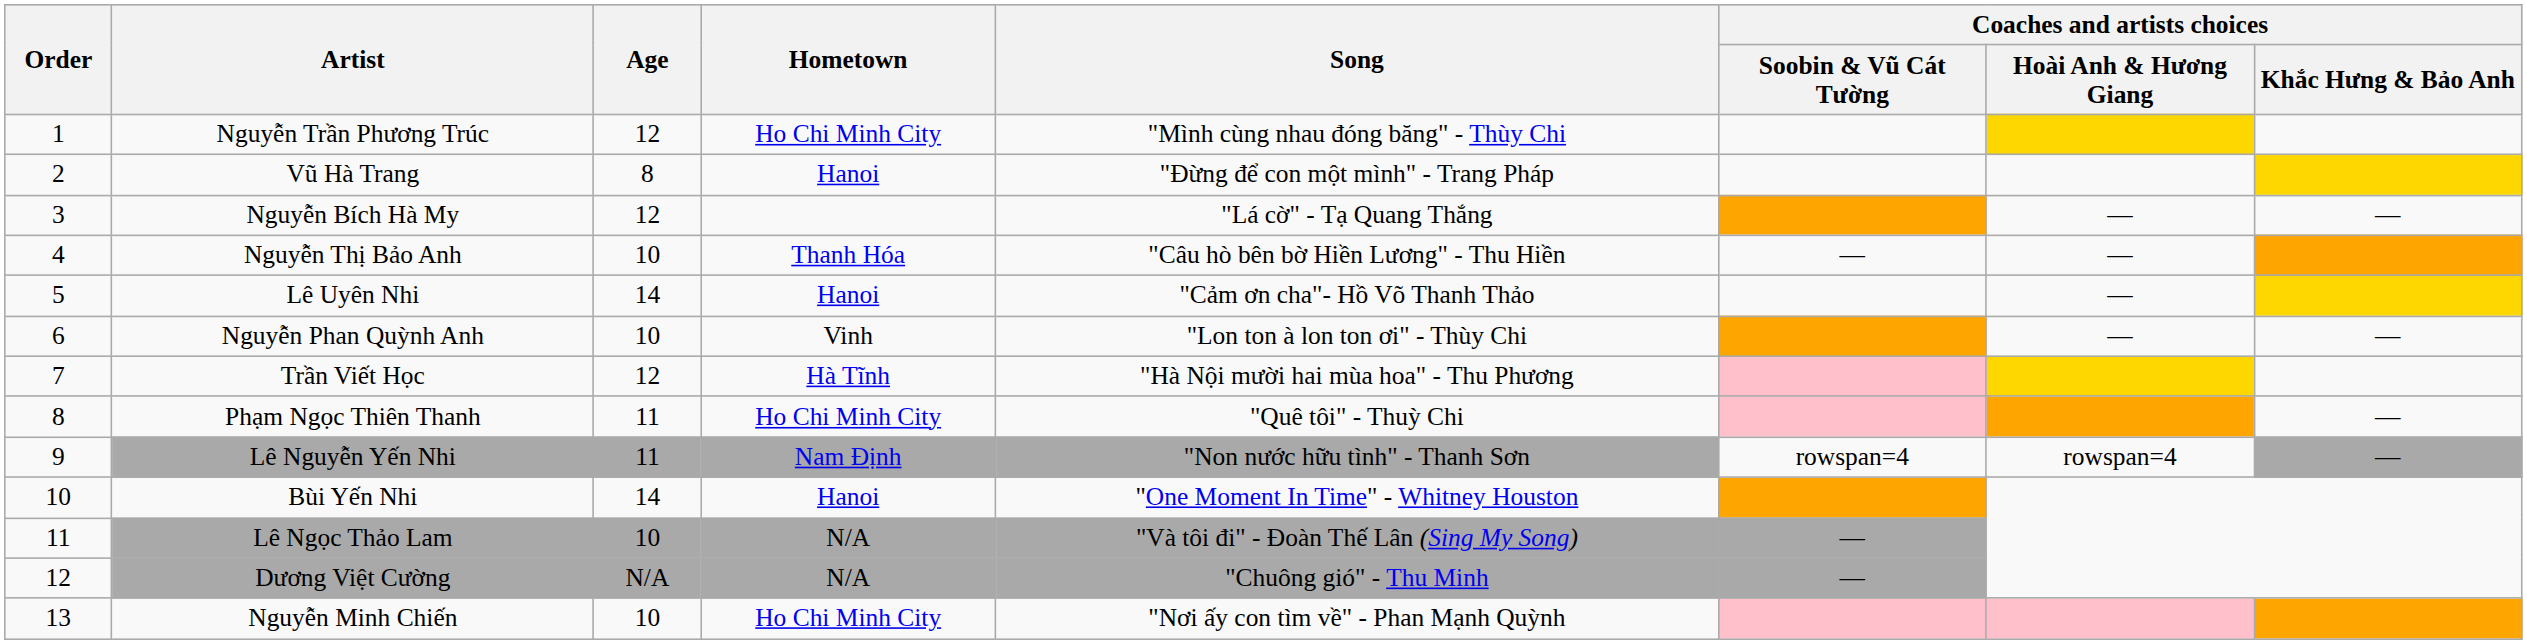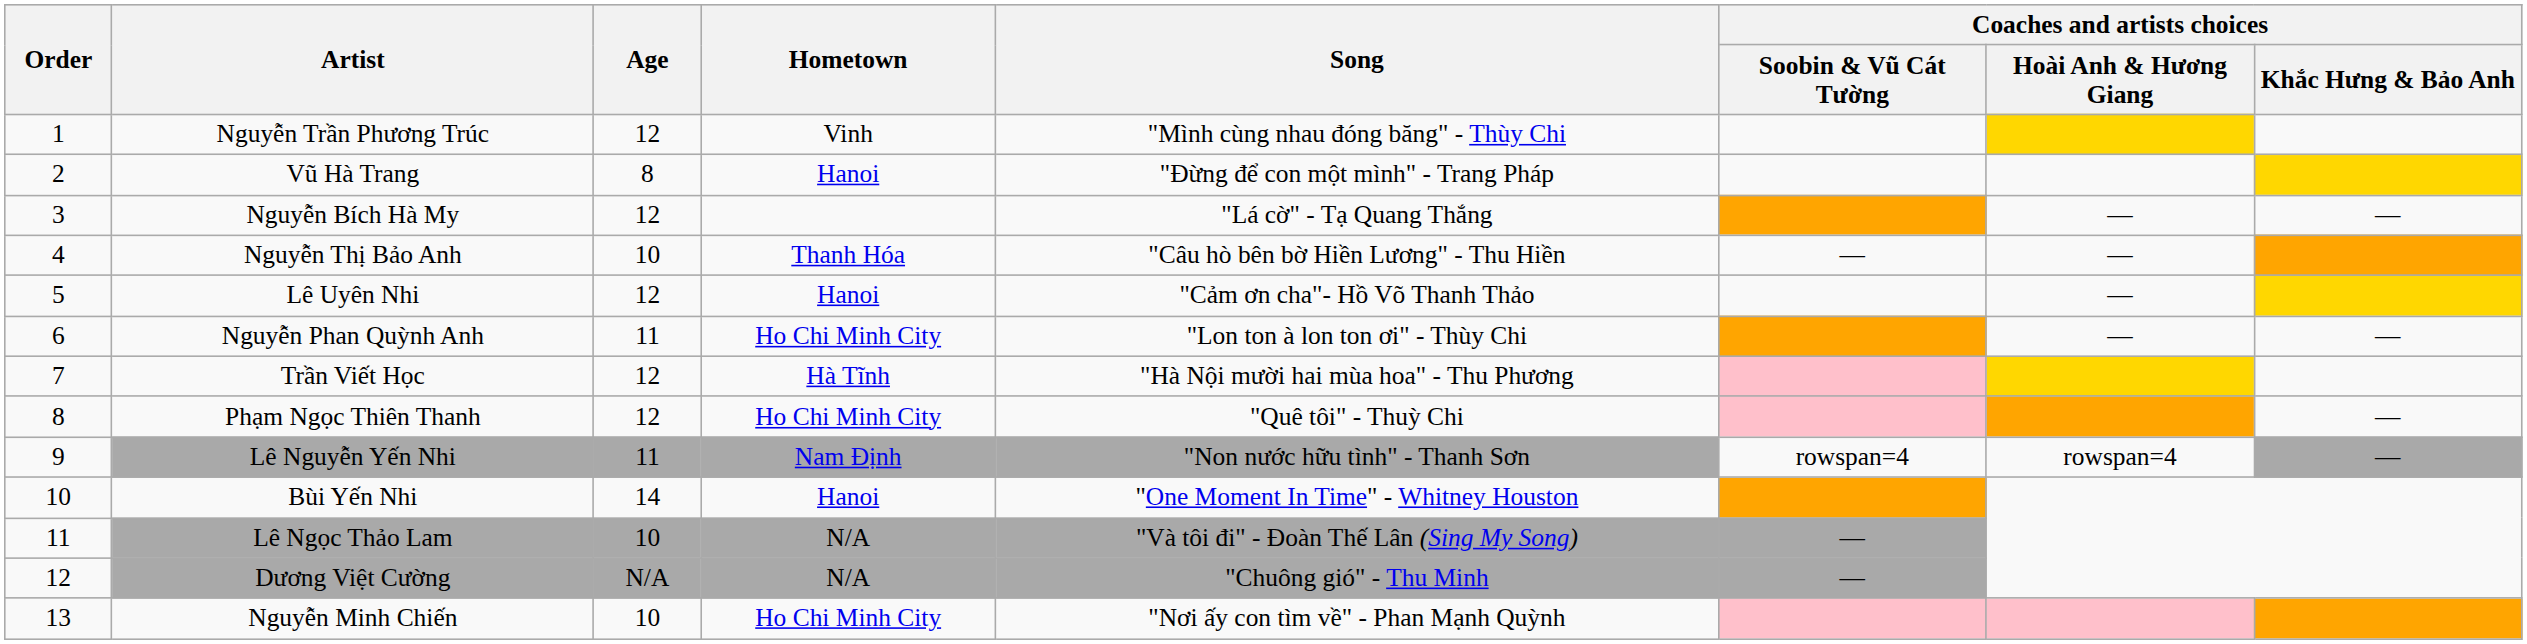(848, 133) Ho Chi Minh City -> (848, 133) Vinh
(647, 295) 14 -> (647, 295) 12
(647, 335) 10 -> (647, 335) 11
(848, 335) Vinh -> (848, 335) Ho Chi Minh City
(647, 416) 11 -> (647, 416) 12
